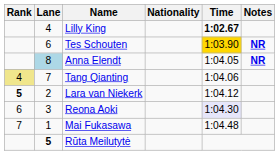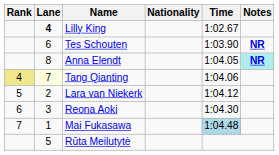(48, 28) normal -> (48, 28) bold
(222, 28) bold -> (221, 28) normal
(222, 45) gold background -> (221, 45) no background
(48, 61) lightblue background -> (48, 61) no background
(258, 61) no background -> (257, 61) paleturquoise background
(48, 77) no background -> (48, 77) lightyellow background
(19, 93) bold -> (19, 93) normal
(222, 110) lavender background -> (221, 110) no background
(222, 126) no background -> (221, 126) lightblue background
(48, 142) bold -> (48, 142) normal
